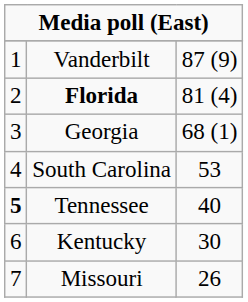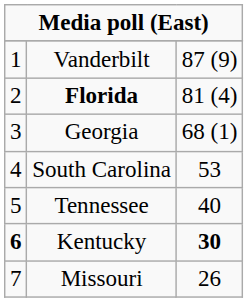(16, 205) bold -> (16, 205) normal
(16, 242) normal -> (16, 242) bold
(209, 242) normal -> (209, 242) bold
